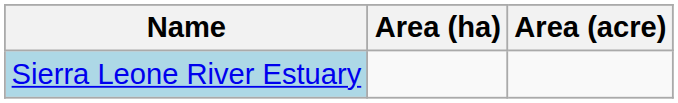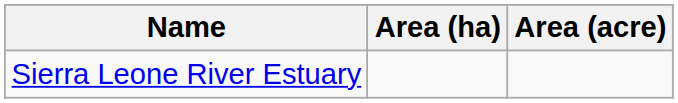(186, 73) lightblue background -> (186, 73) no background
